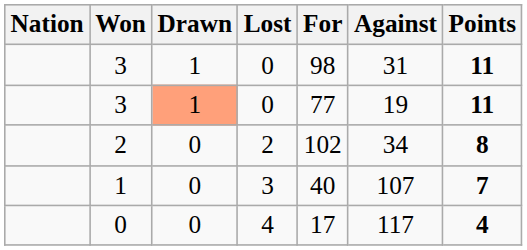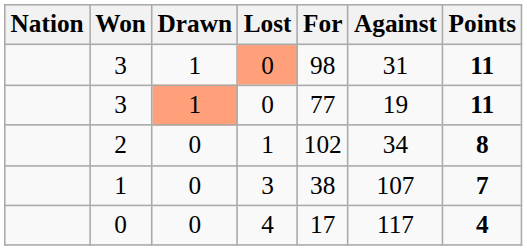(268, 64) no background -> (268, 64) lightsalmon background
(268, 144) 2 -> (268, 144) 1
(323, 184) 40 -> (323, 184) 38
